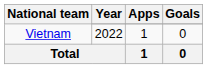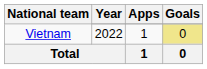(183, 34) no background -> (183, 34) khaki background
